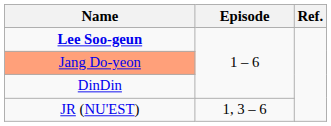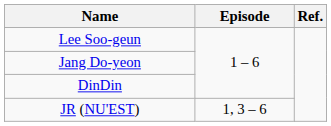(100, 39) bold -> (100, 39) normal
(100, 62) lightsalmon background -> (100, 62) no background
